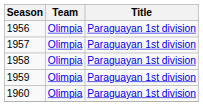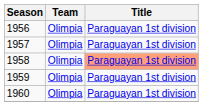(142, 61) no background -> (142, 61) lightsalmon background
